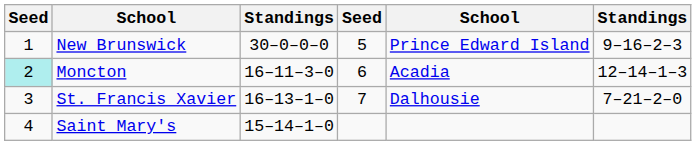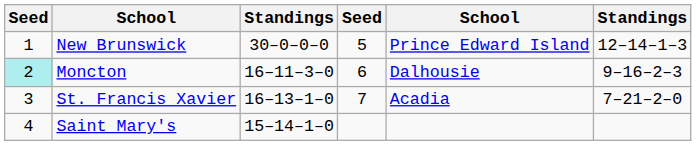(642, 45) 9–16–2–3 -> (642, 45) 12–14–1–3
(420, 72) Acadia -> (435, 72) Dalhousie
(642, 72) 12–14–1–3 -> (642, 72) 9–16–2–3
(435, 100) Dalhousie -> (420, 100) Acadia
